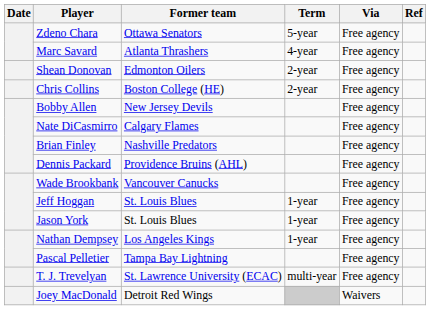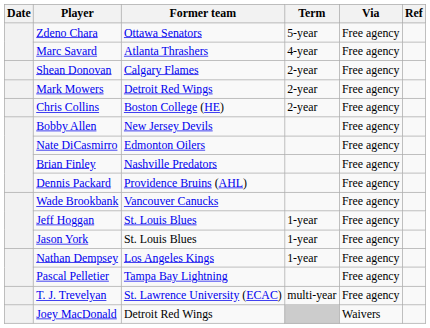(165, 70) Edmonton Oilers -> (161, 70) Calgary Flames
+ row: (70, 88)
(161, 126) Calgary Flames -> (165, 145) Edmonton Oilers
